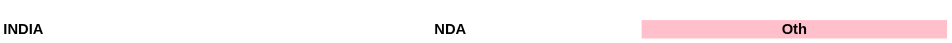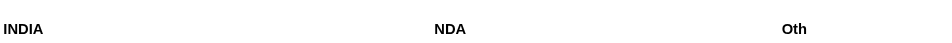(794, 29) pink background -> (794, 29) no background
